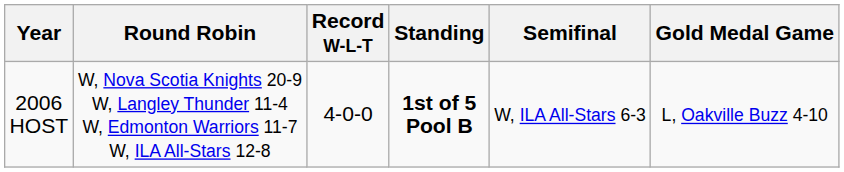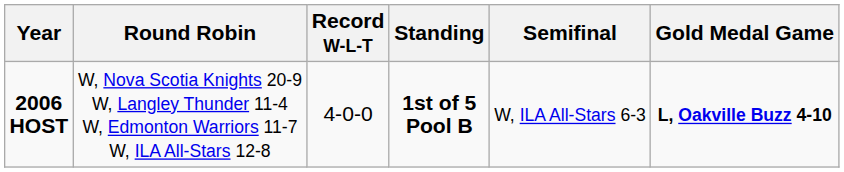(39, 114) normal -> (39, 114) bold
(745, 115) normal -> (745, 114) bold
